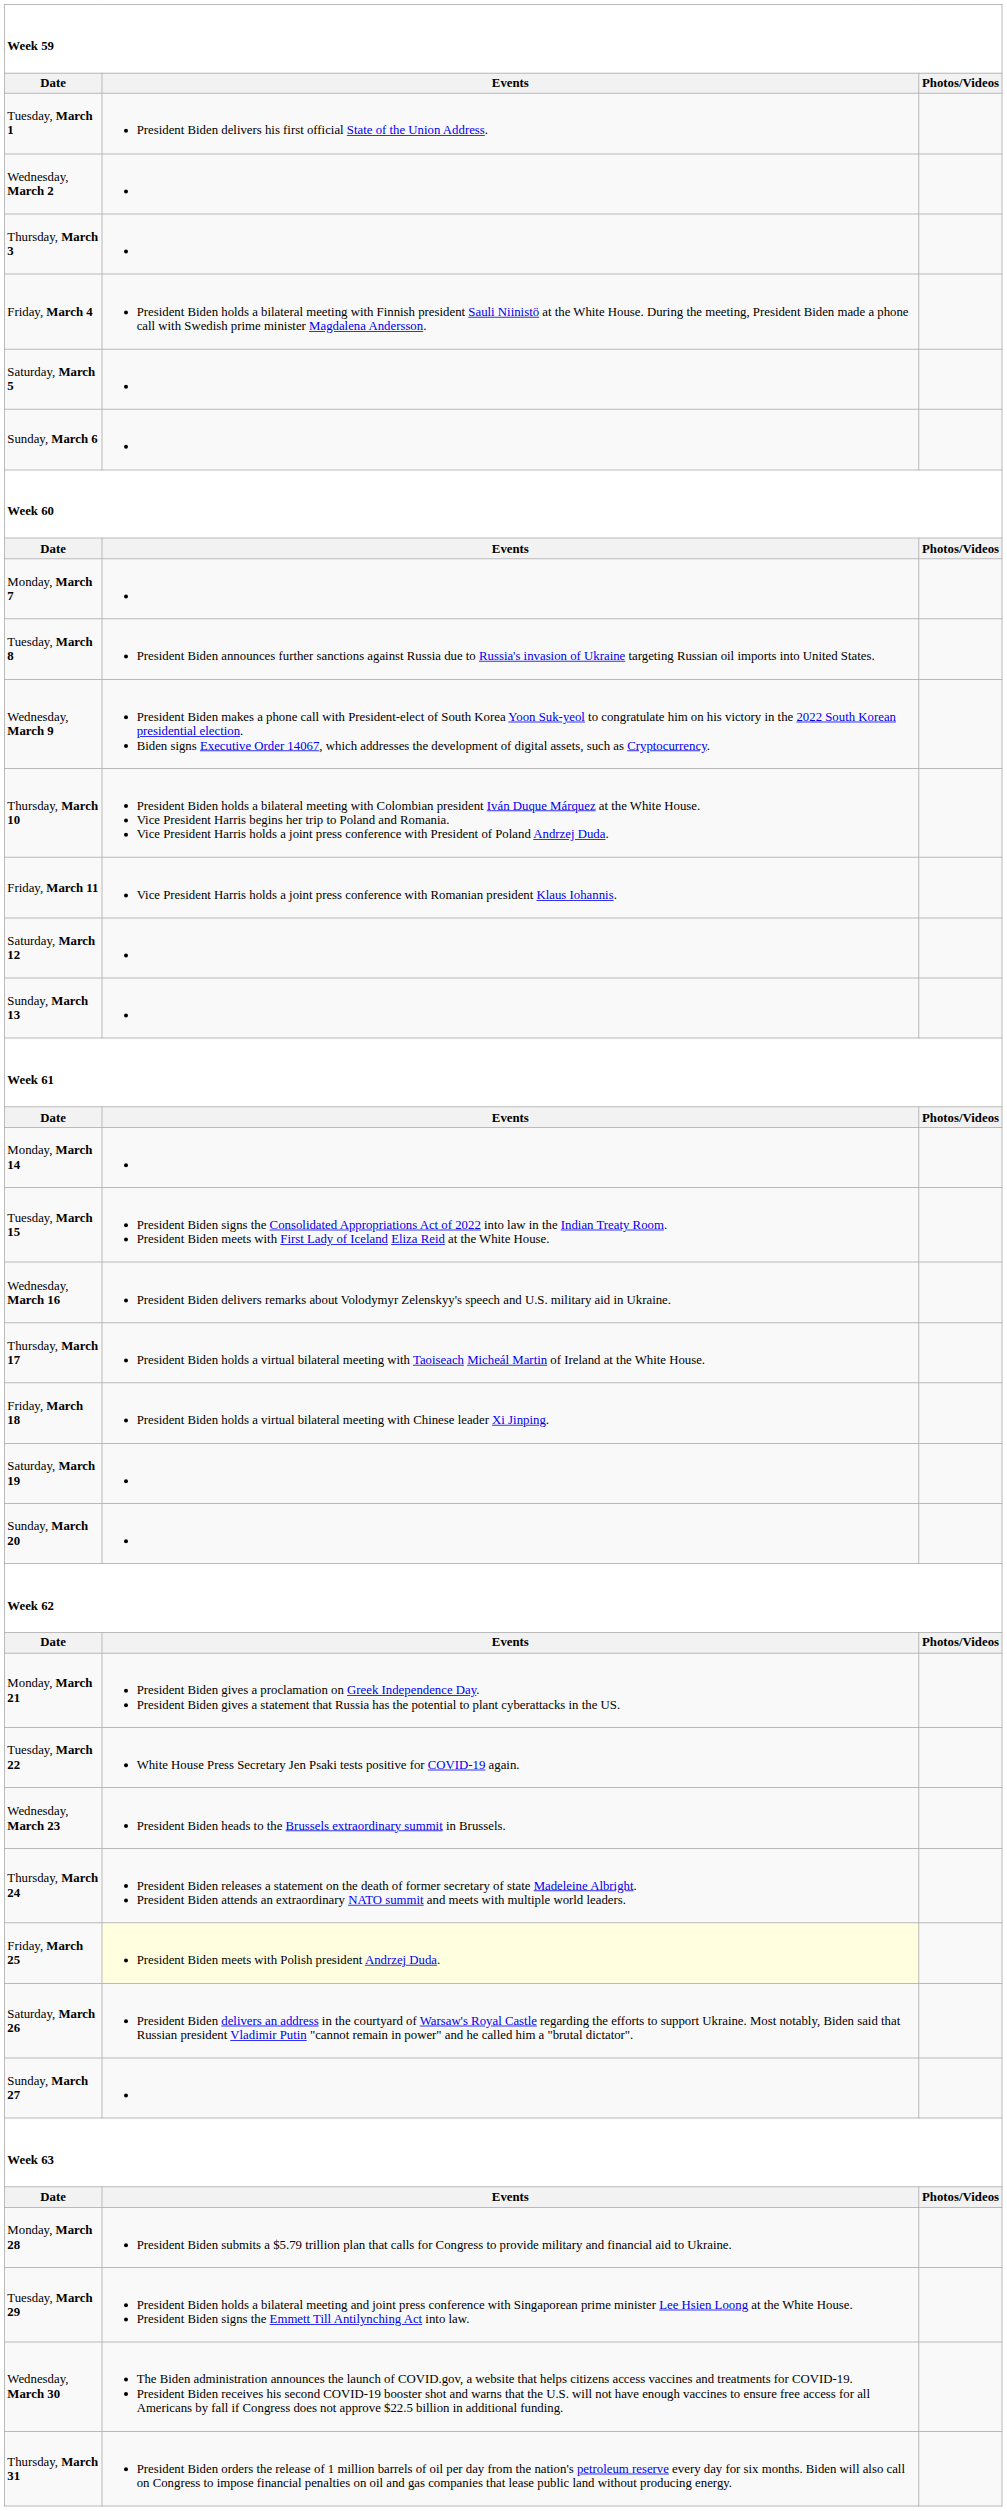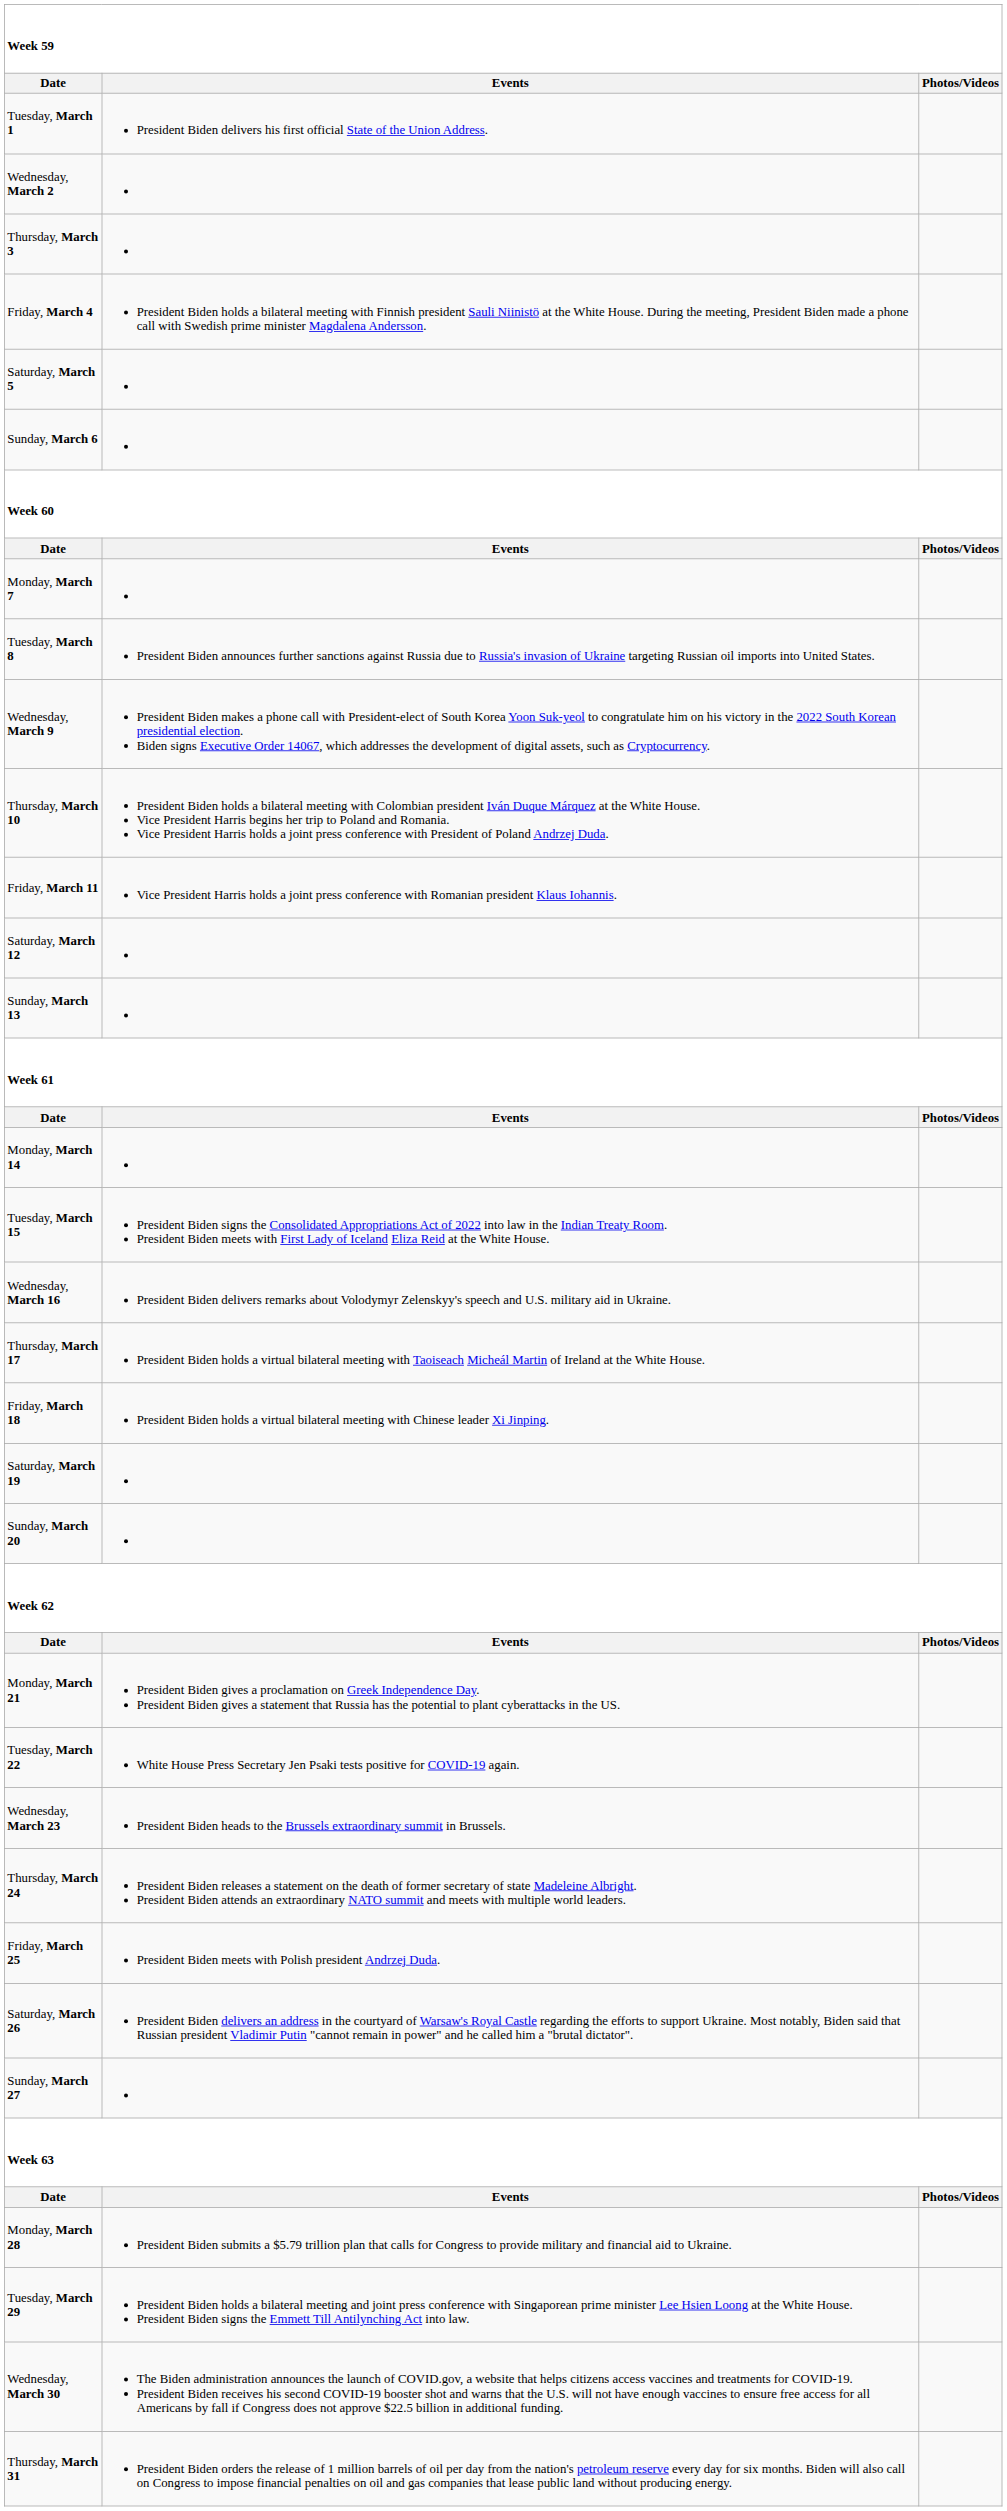(510, 1960) lightyellow background -> (510, 1960) no background
